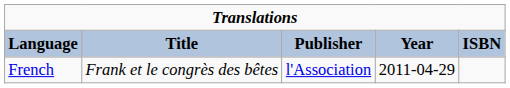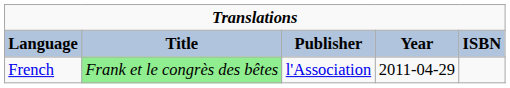(182, 69) no background -> (182, 69) lightgreen background
